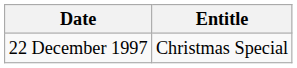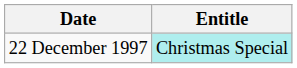(222, 47) no background -> (222, 47) paleturquoise background
